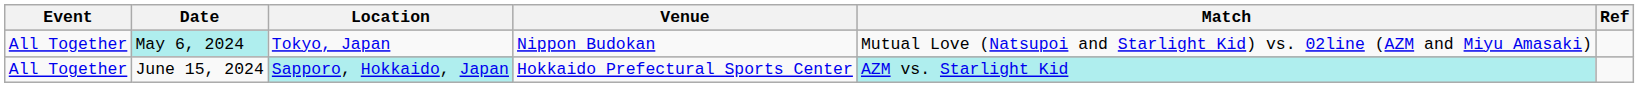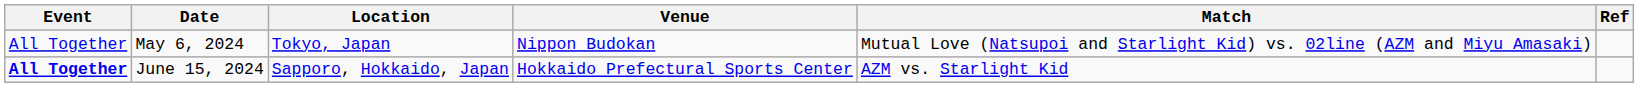(190, 44) paleturquoise background -> (190, 44) no background
(68, 70) normal -> (68, 70) bold
(390, 70) paleturquoise background -> (390, 70) no background
(965, 70) paleturquoise background -> (965, 70) no background
